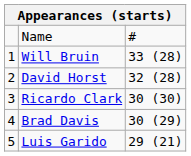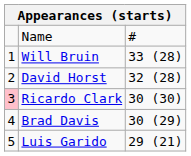(11, 99) no background -> (11, 99) pink background
